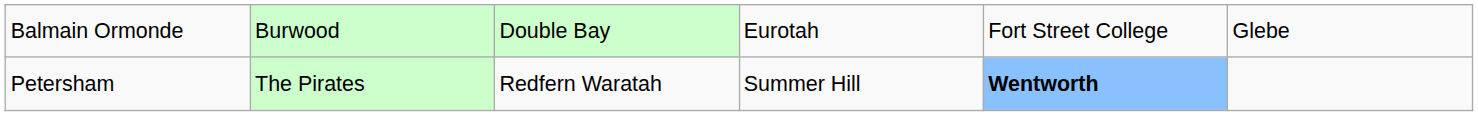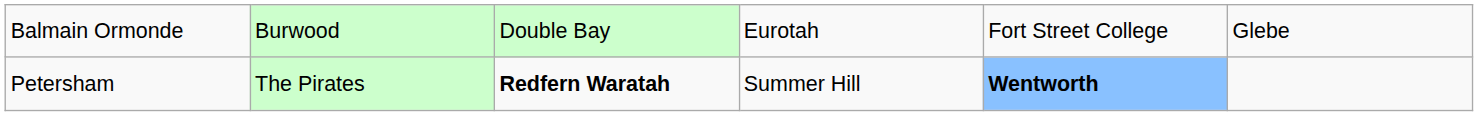(581, 83) normal -> (585, 83) bold
